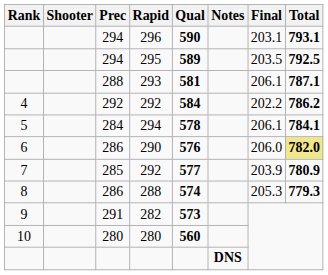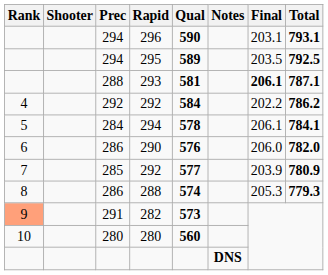(267, 81) normal -> (267, 81) bold
(304, 147) khaki background -> (304, 147) no background
(24, 214) no background -> (24, 214) lightsalmon background
